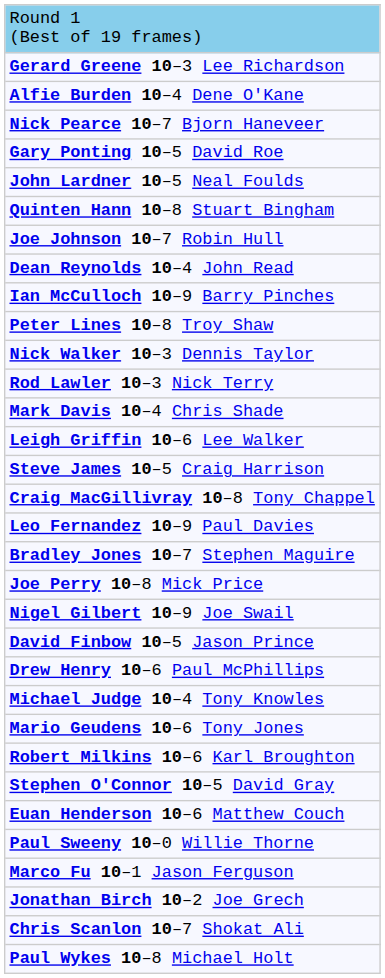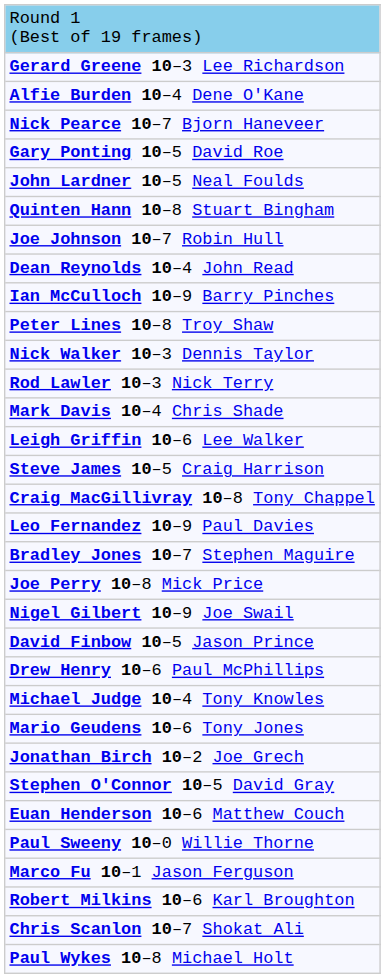(182, 758) Robert Milkins 10–6 Karl Broughton -> (157, 758) Jonathan Birch 10–2 Joe Grech
(157, 901) Jonathan Birch 10–2 Joe Grech -> (182, 901) Robert Milkins 10–6 Karl Broughton
